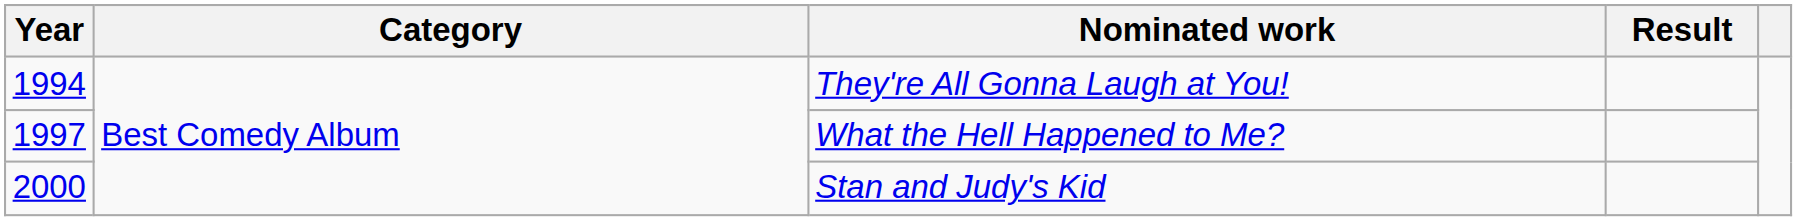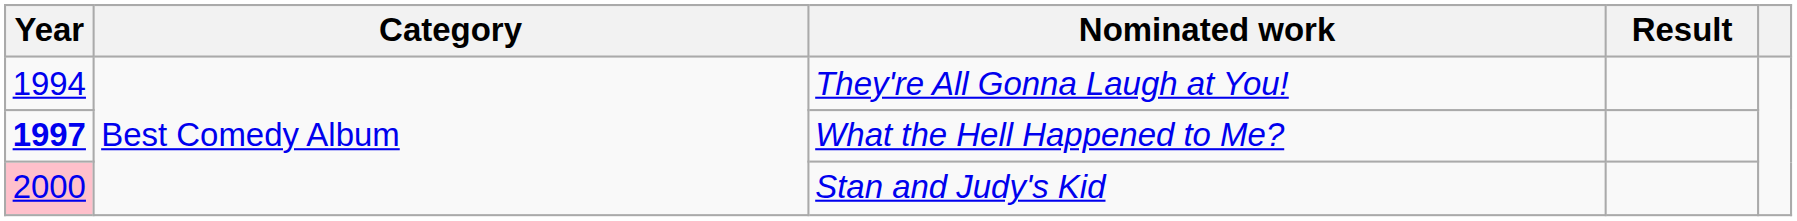(49, 135) normal -> (49, 135) bold
(49, 187) no background -> (49, 187) pink background
